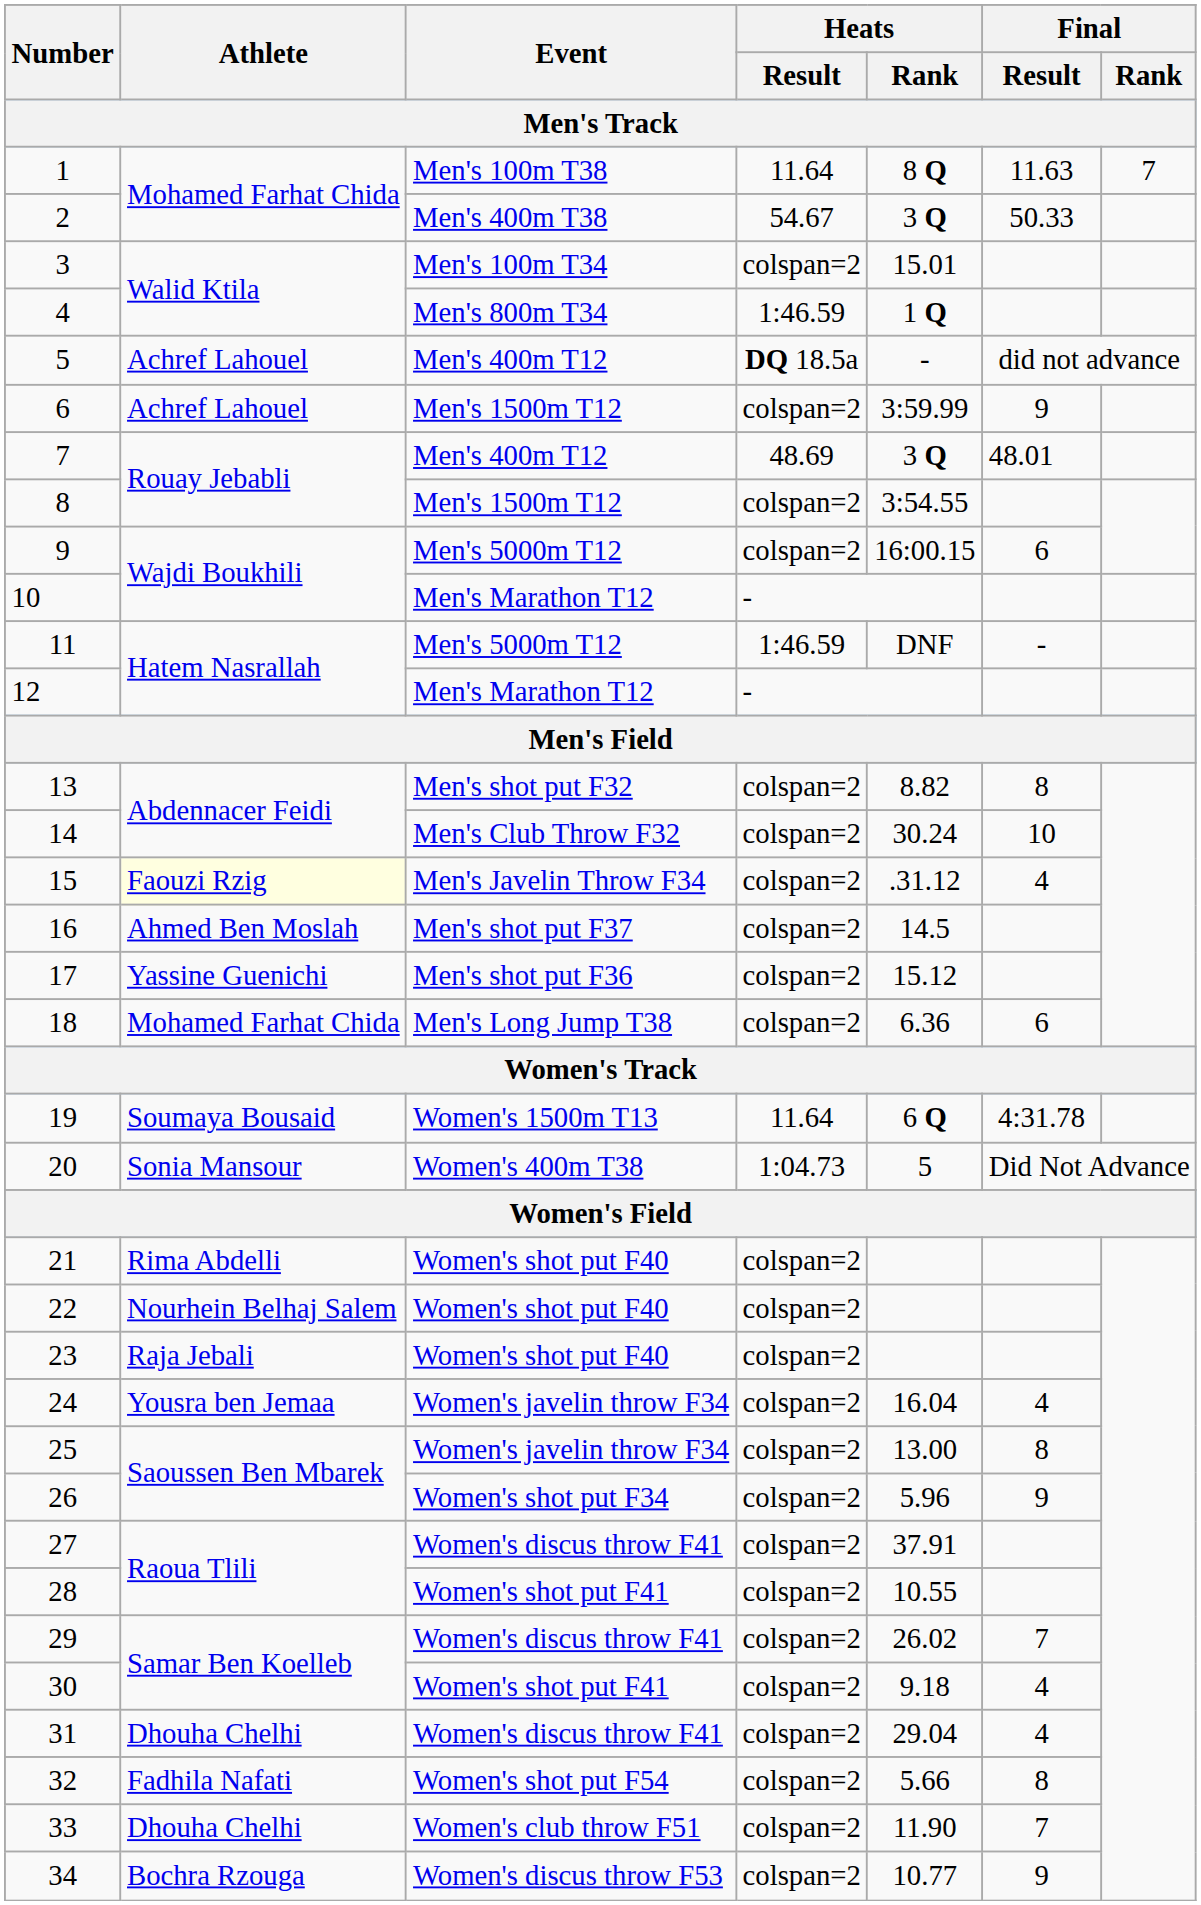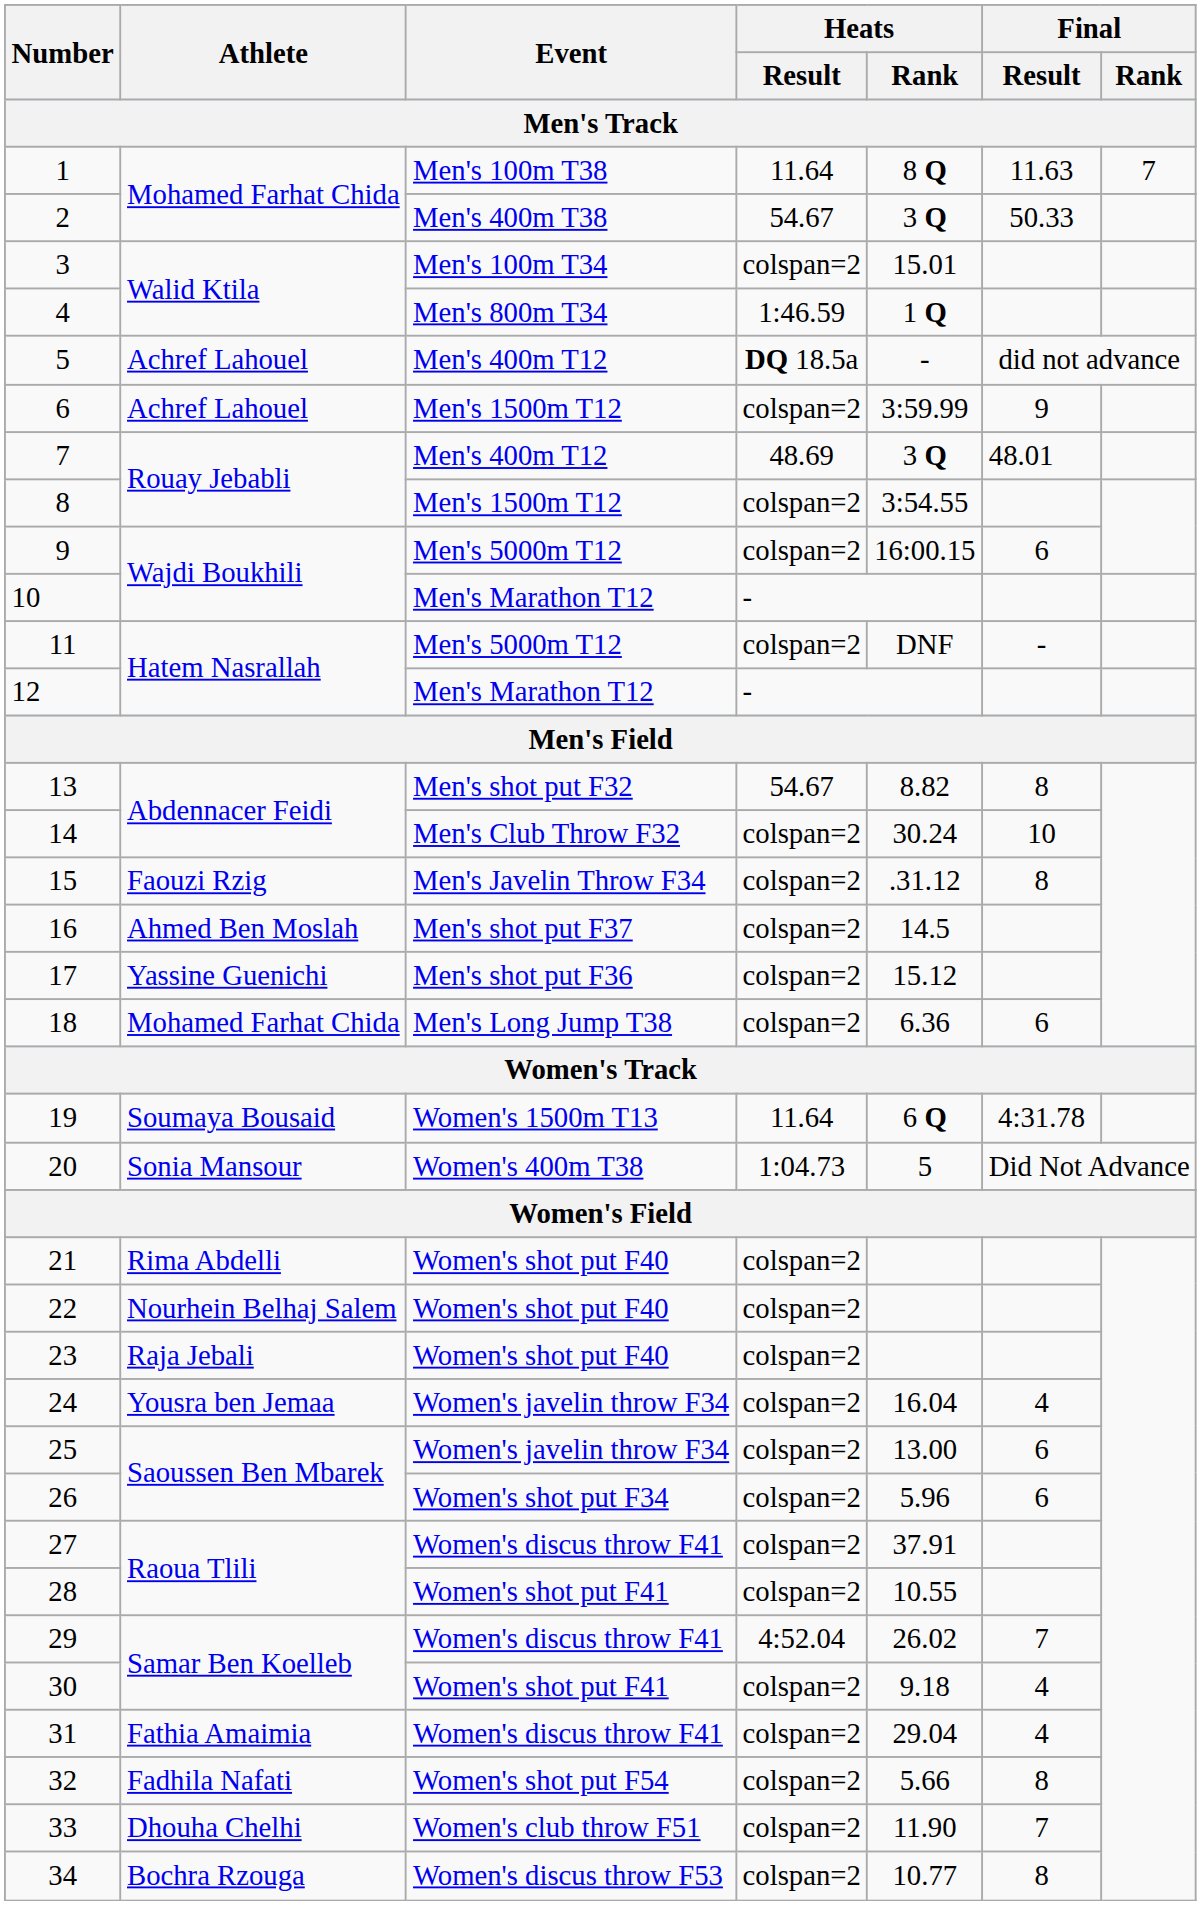(802, 644) 1:46.59 -> (802, 644) colspan=2
(802, 786) colspan=2 -> (802, 786) 54.67
(197, 880) lightyellow background -> (197, 880) no background
(1042, 880) 4 -> (1042, 880) 8
(1042, 1449) 8 -> (1042, 1449) 6
(1042, 1496) 9 -> (1042, 1496) 6
(802, 1638) colspan=2 -> (802, 1638) 4:52.04
(214, 1733) Dhouha Chelhi -> (219, 1733) Fathia Amaimia
(1042, 1875) 9 -> (1042, 1875) 8
